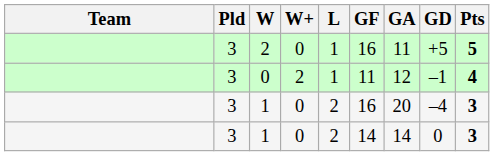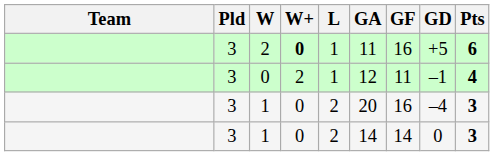columns swapped: (367, 19) <-> (402, 19)
(300, 48) normal -> (300, 48) bold
(472, 48) 5 -> (472, 48) 6
